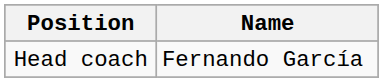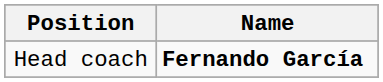(263, 60) normal -> (263, 60) bold
